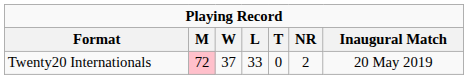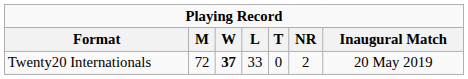(202, 62) pink background -> (202, 62) no background
(228, 62) normal -> (228, 62) bold
